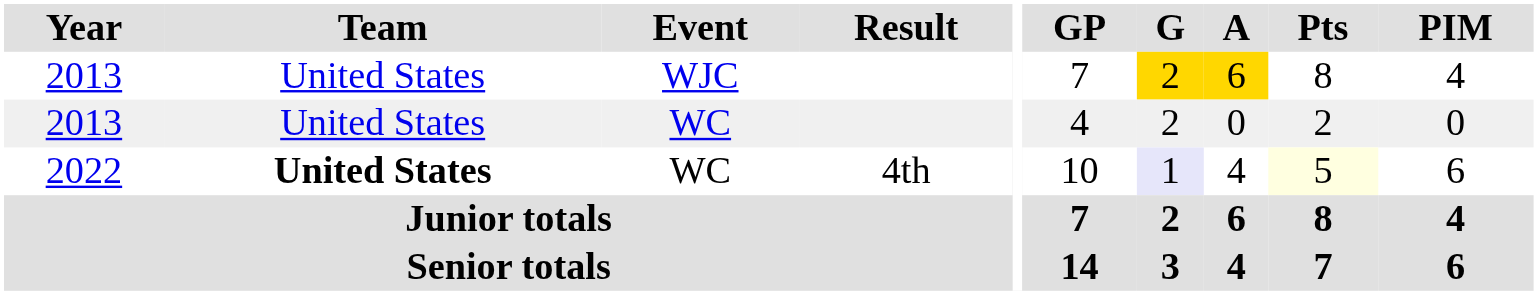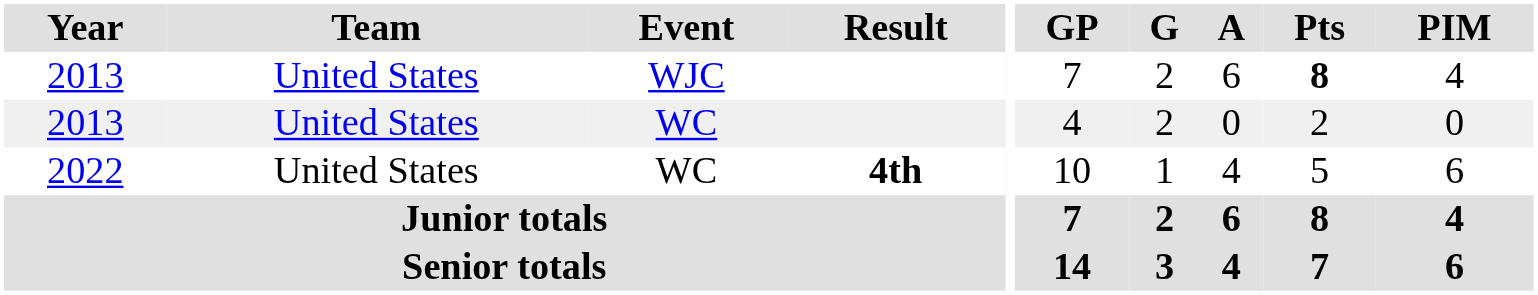(1170, 75) gold background -> (1164, 75) no background
(1236, 75) gold background -> (1231, 75) no background
(1323, 75) normal -> (1320, 75) bold
(383, 170) bold -> (376, 170) normal
(906, 170) normal -> (896, 170) bold
(1170, 170) lavender background -> (1164, 170) no background
(1323, 170) lightyellow background -> (1320, 170) no background
